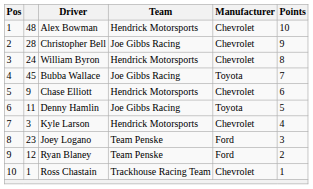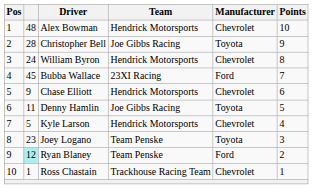(235, 43) Chevrolet -> (229, 43) Toyota
(145, 75) Joe Gibbs Racing -> (136, 75) 23XI Racing
(229, 75) Toyota -> (225, 75) Ford
(28, 123) 3 -> (28, 123) 5
(225, 139) Ford -> (229, 139) Toyota
(31, 155) no background -> (31, 155) paleturquoise background
